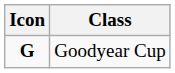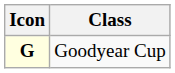(27, 51) no background -> (27, 51) lightyellow background
